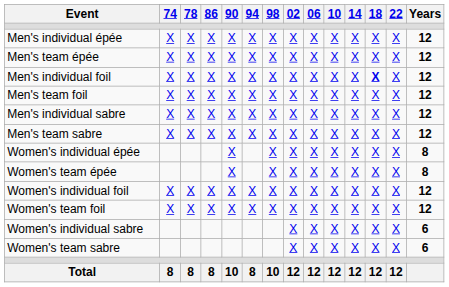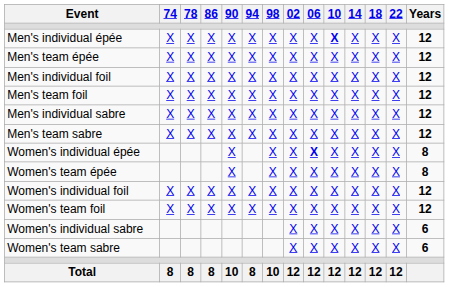(334, 38) normal -> (334, 38) bold
(375, 76) bold -> (375, 76) normal
(314, 152) normal -> (314, 152) bold
